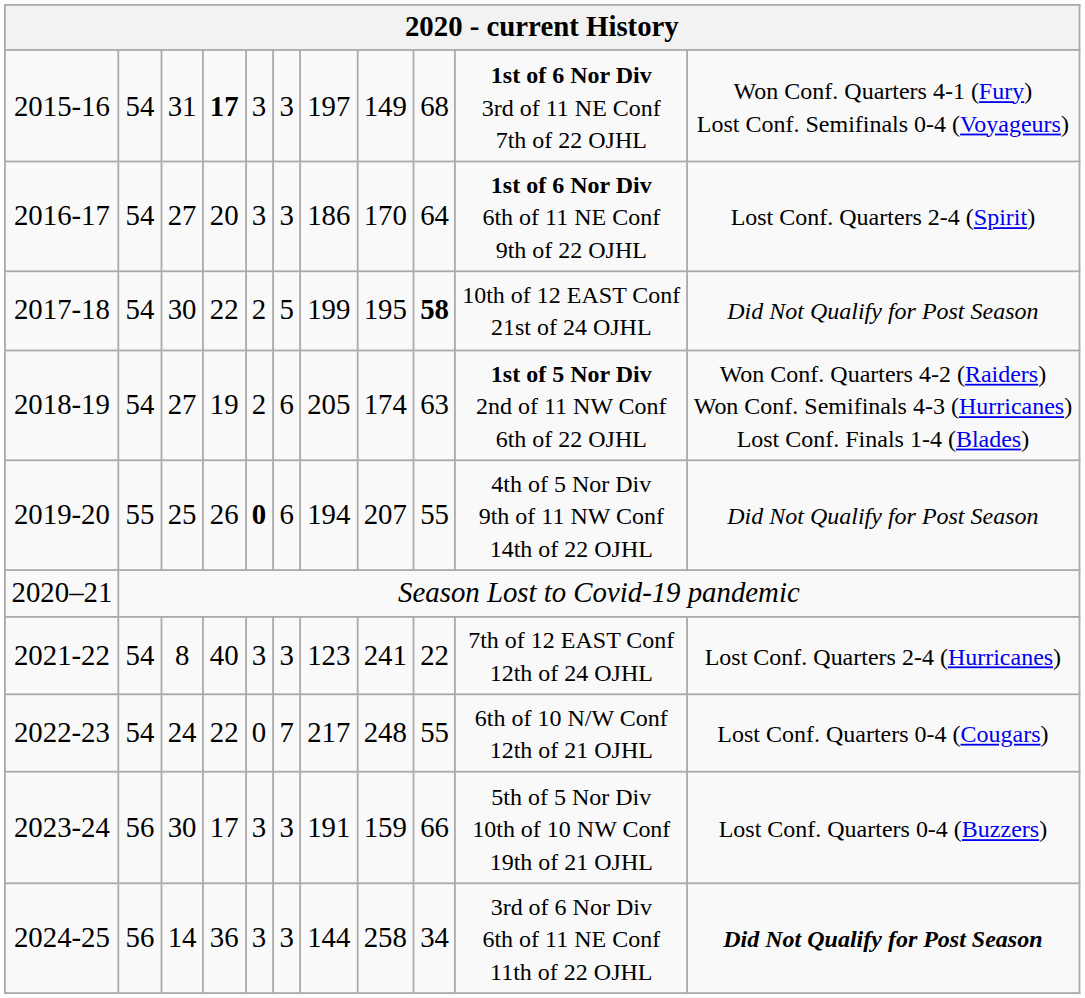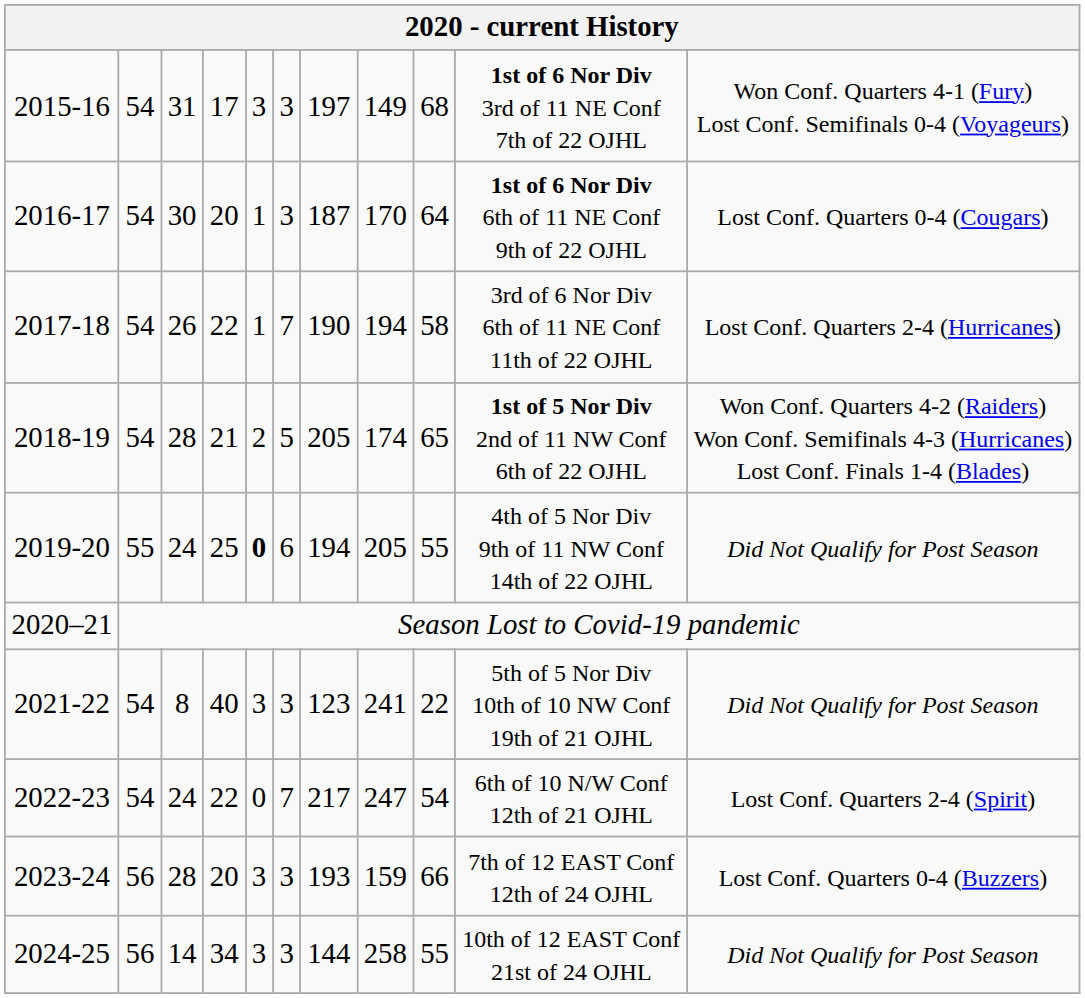(224, 105) bold -> (224, 105) normal
(182, 215) 27 -> (182, 215) 30
(259, 215) 3 -> (259, 215) 1
(329, 215) 186 -> (329, 215) 187
(883, 217) Lost Conf. Quarters 2-4 (Spirit) -> (883, 217) Lost Conf. Quarters 0-4 (Cougars)
(182, 310) 30 -> (182, 326) 26
(259, 310) 2 -> (259, 326) 1
(287, 310) 5 -> (287, 326) 7
(329, 310) 199 -> (329, 326) 190
(385, 310) 195 -> (385, 326) 194
(435, 310) bold -> (435, 326) normal
(571, 311) 10th of 12 EAST Conf 21st of 24 OJHL -> (571, 328) 3rd of 6 Nor Div 6th of 11 NE Conf 11th of 22 OJHL
(883, 311) Did Not Qualify for Post Season -> (883, 328) Lost Conf. Quarters 2-4 (Hurricanes)
(182, 404) 27 -> (182, 436) 28
(224, 404) 19 -> (224, 436) 21
(287, 404) 6 -> (287, 436) 5
(435, 404) 63 -> (435, 436) 65
(182, 514) 25 -> (182, 547) 24
(224, 514) 26 -> (224, 547) 25
(385, 514) 207 -> (385, 547) 205
(571, 656) 7th of 12 EAST Conf 12th of 24 OJHL -> (571, 705) 5th of 5 Nor Div 10th of 10 NW Conf 19th of 21 OJHL
(883, 656) Lost Conf. Quarters 2-4 (Hurricanes) -> (883, 705) Did Not Qualify for Post Season
(385, 732) 248 -> (385, 797) 247
(435, 732) 55 -> (435, 797) 54
(883, 734) Lost Conf. Quarters 0-4 (Cougars) -> (883, 799) Lost Conf. Quarters 2-4 (Spirit)
(182, 827) 30 -> (182, 875) 28
(224, 827) 17 -> (224, 875) 20
(329, 827) 191 -> (329, 875) 193
(571, 829) 5th of 5 Nor Div 10th of 10 NW Conf 19th of 21 OJHL -> (571, 877) 7th of 12 EAST Conf 12th of 24 OJHL
(224, 937) 36 -> (224, 953) 34
(435, 937) 34 -> (435, 953) 55
(571, 939) 3rd of 6 Nor Div 6th of 11 NE Conf 11th of 22 OJHL -> (571, 955) 10th of 12 EAST Conf 21st of 24 OJHL
(883, 937) bold -> (883, 955) normal
